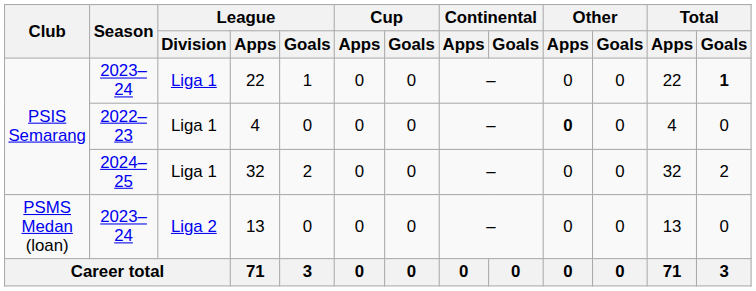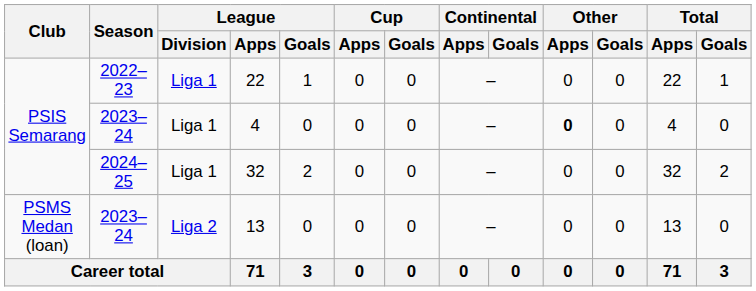(124, 80) 2023–24 -> (124, 80) 2022–23
(724, 80) bold -> (724, 80) normal
(124, 126) 2022–23 -> (124, 126) 2023–24
